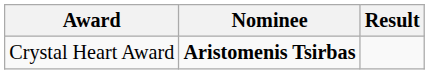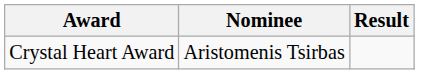(270, 52) bold -> (264, 52) normal
